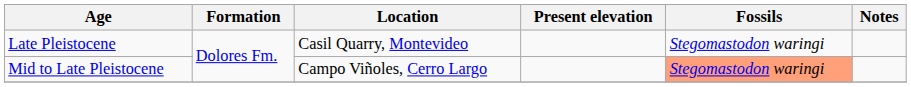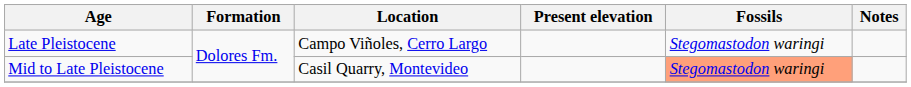(383, 43) Casil Quarry, Montevideo -> (393, 43) Campo Viñoles, Cerro Largo
(393, 69) Campo Viñoles, Cerro Largo -> (383, 69) Casil Quarry, Montevideo
